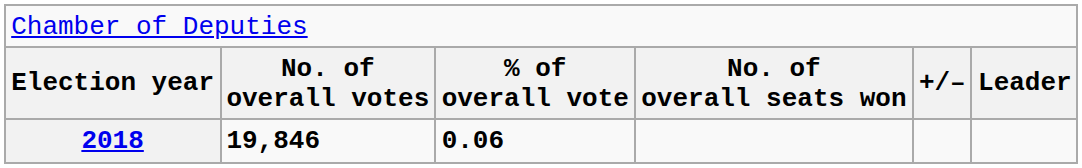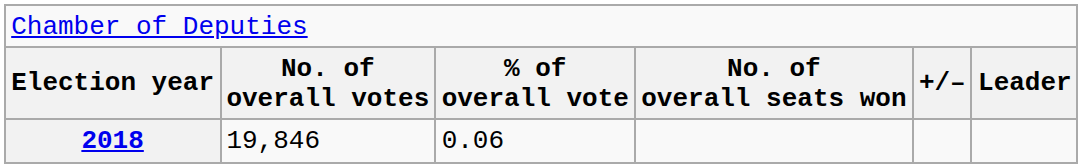(273, 141) bold -> (273, 141) normal
(473, 141) bold -> (473, 141) normal
